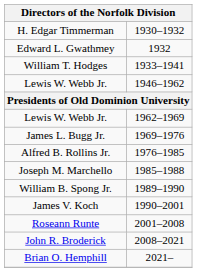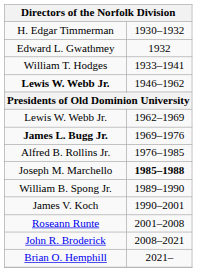(66, 83) normal -> (66, 83) bold
(66, 135) normal -> (66, 135) bold
(159, 170) normal -> (159, 170) bold
